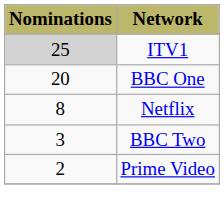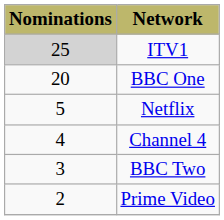(60, 109) 8 -> (60, 109) 5
+ row: (168, 139)
